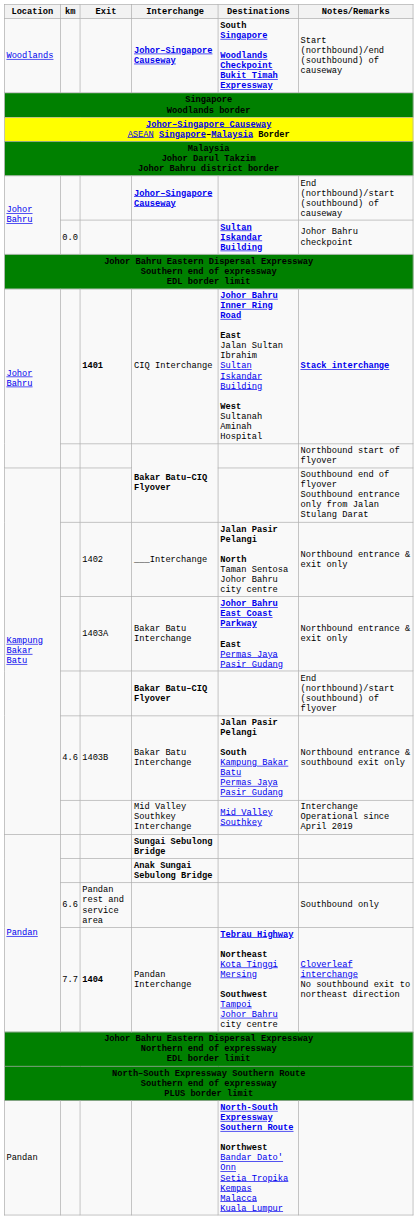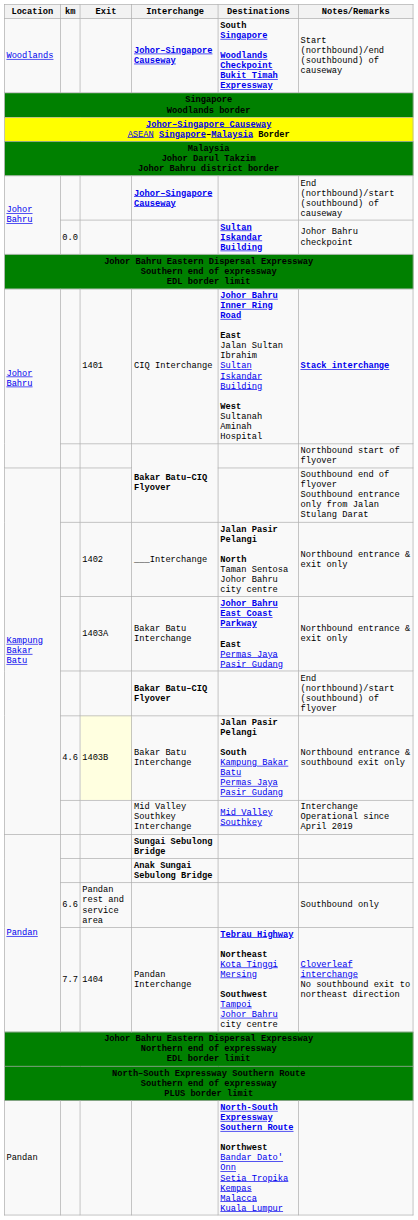(93, 366) bold -> (93, 366) normal
(95, 758) no background -> (95, 758) lightyellow background
(93, 980) bold -> (93, 980) normal
